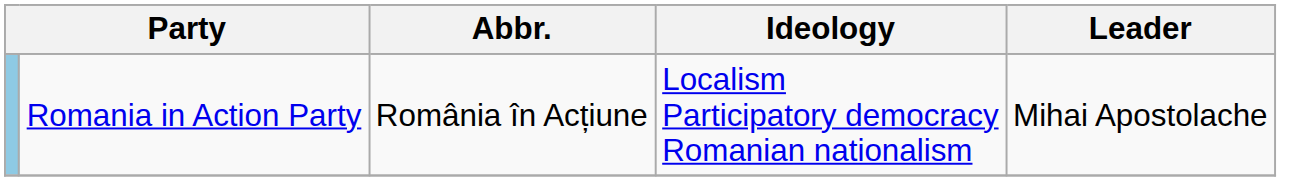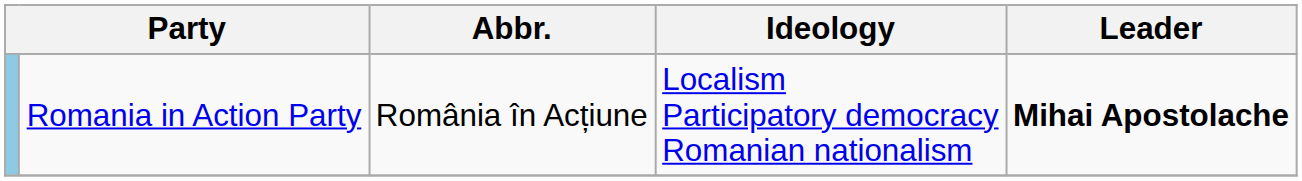(1140, 114) normal -> (1151, 114) bold
